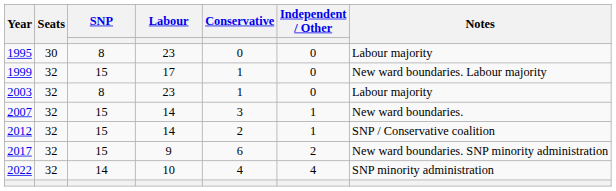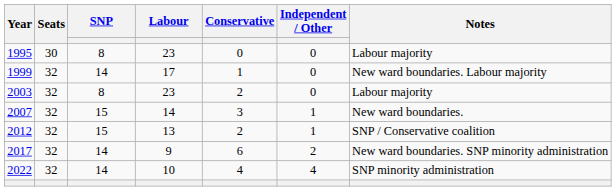(101, 72) 15 -> (101, 72) 14
(240, 92) 1 -> (240, 92) 2
(169, 131) 14 -> (169, 131) 13
(101, 151) 15 -> (101, 151) 14
